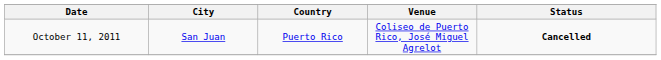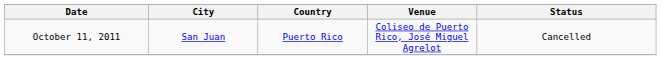(566, 37) bold -> (566, 37) normal
